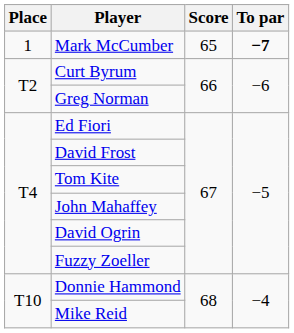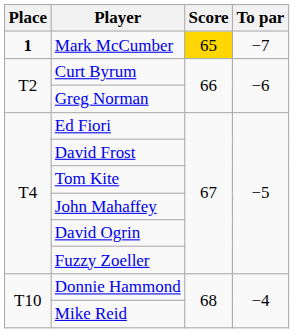(28, 44) normal -> (28, 44) bold
(209, 44) no background -> (209, 44) gold background
(260, 44) bold -> (260, 44) normal
